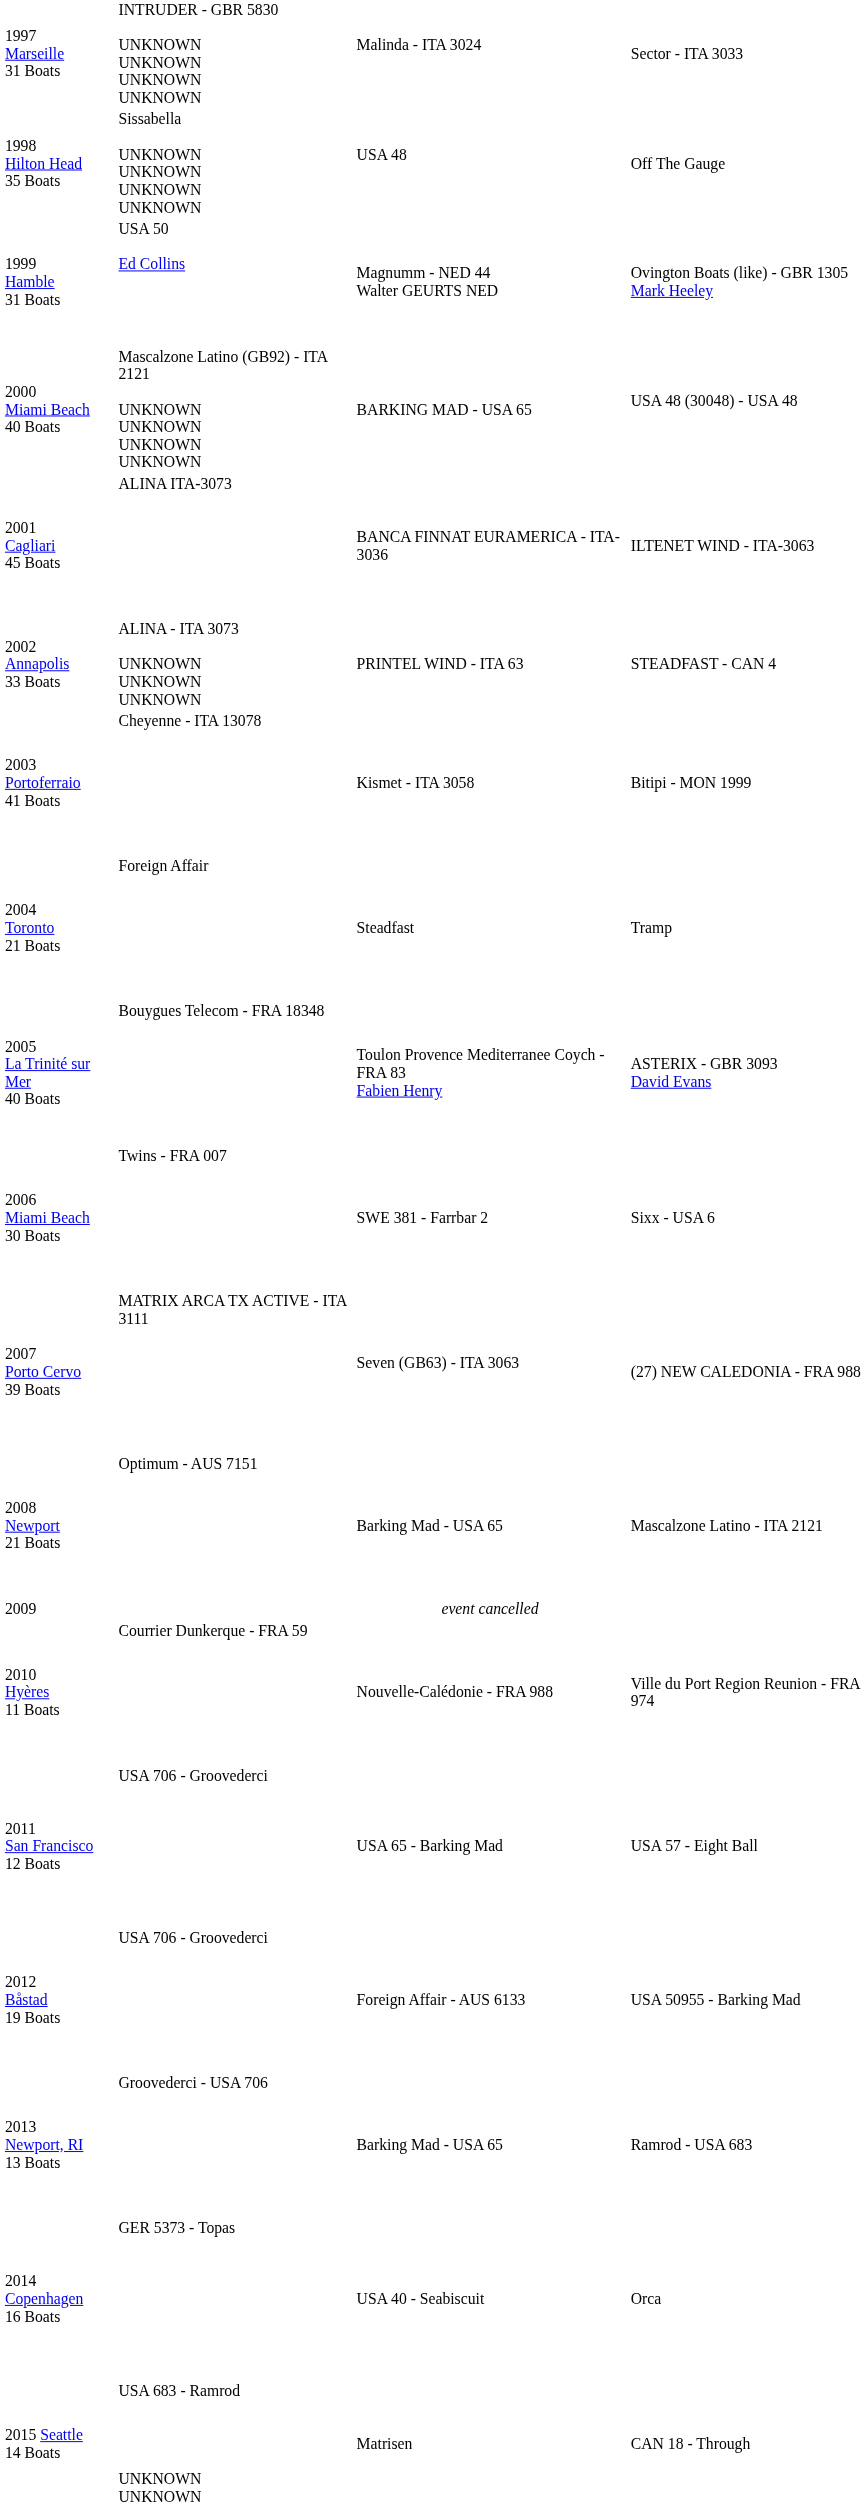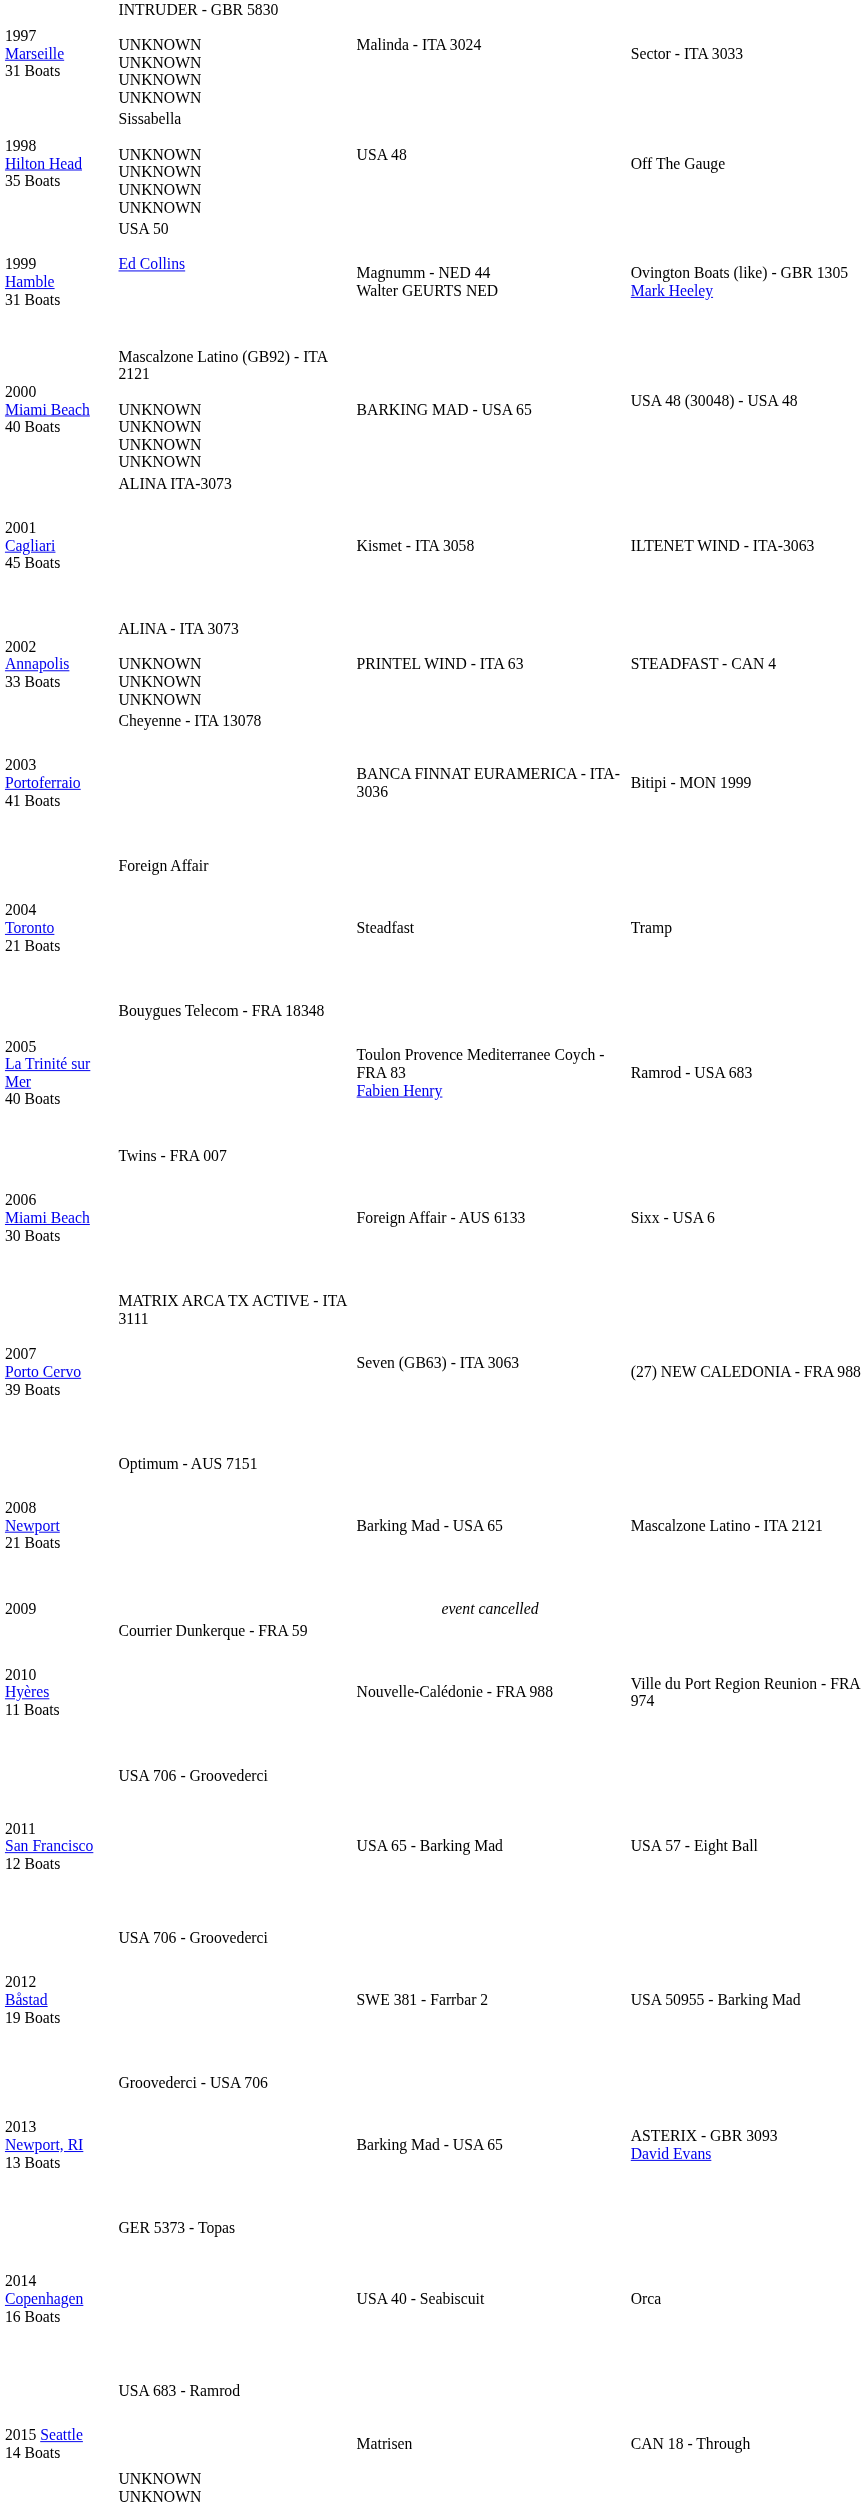(488, 545) BANCA FINNAT EURAMERICA - ITA-3036 -> (415, 545) Kismet - ITA 3058
(415, 782) Kismet - ITA 3058 -> (488, 782) BANCA FINNAT EURAMERICA - ITA-3036
(704, 1073) ASTERIX - GBR 3093 David Evans -> (692, 1073) Ramrod - USA 683
(422, 1218) SWE 381 - Farrbar 2 -> (441, 1218) Foreign Affair - AUS 6133
(441, 2000) Foreign Affair - AUS 6133 -> (422, 2000) SWE 381 - Farrbar 2
(692, 2145) Ramrod - USA 683 -> (704, 2145) ASTERIX - GBR 3093 David Evans
